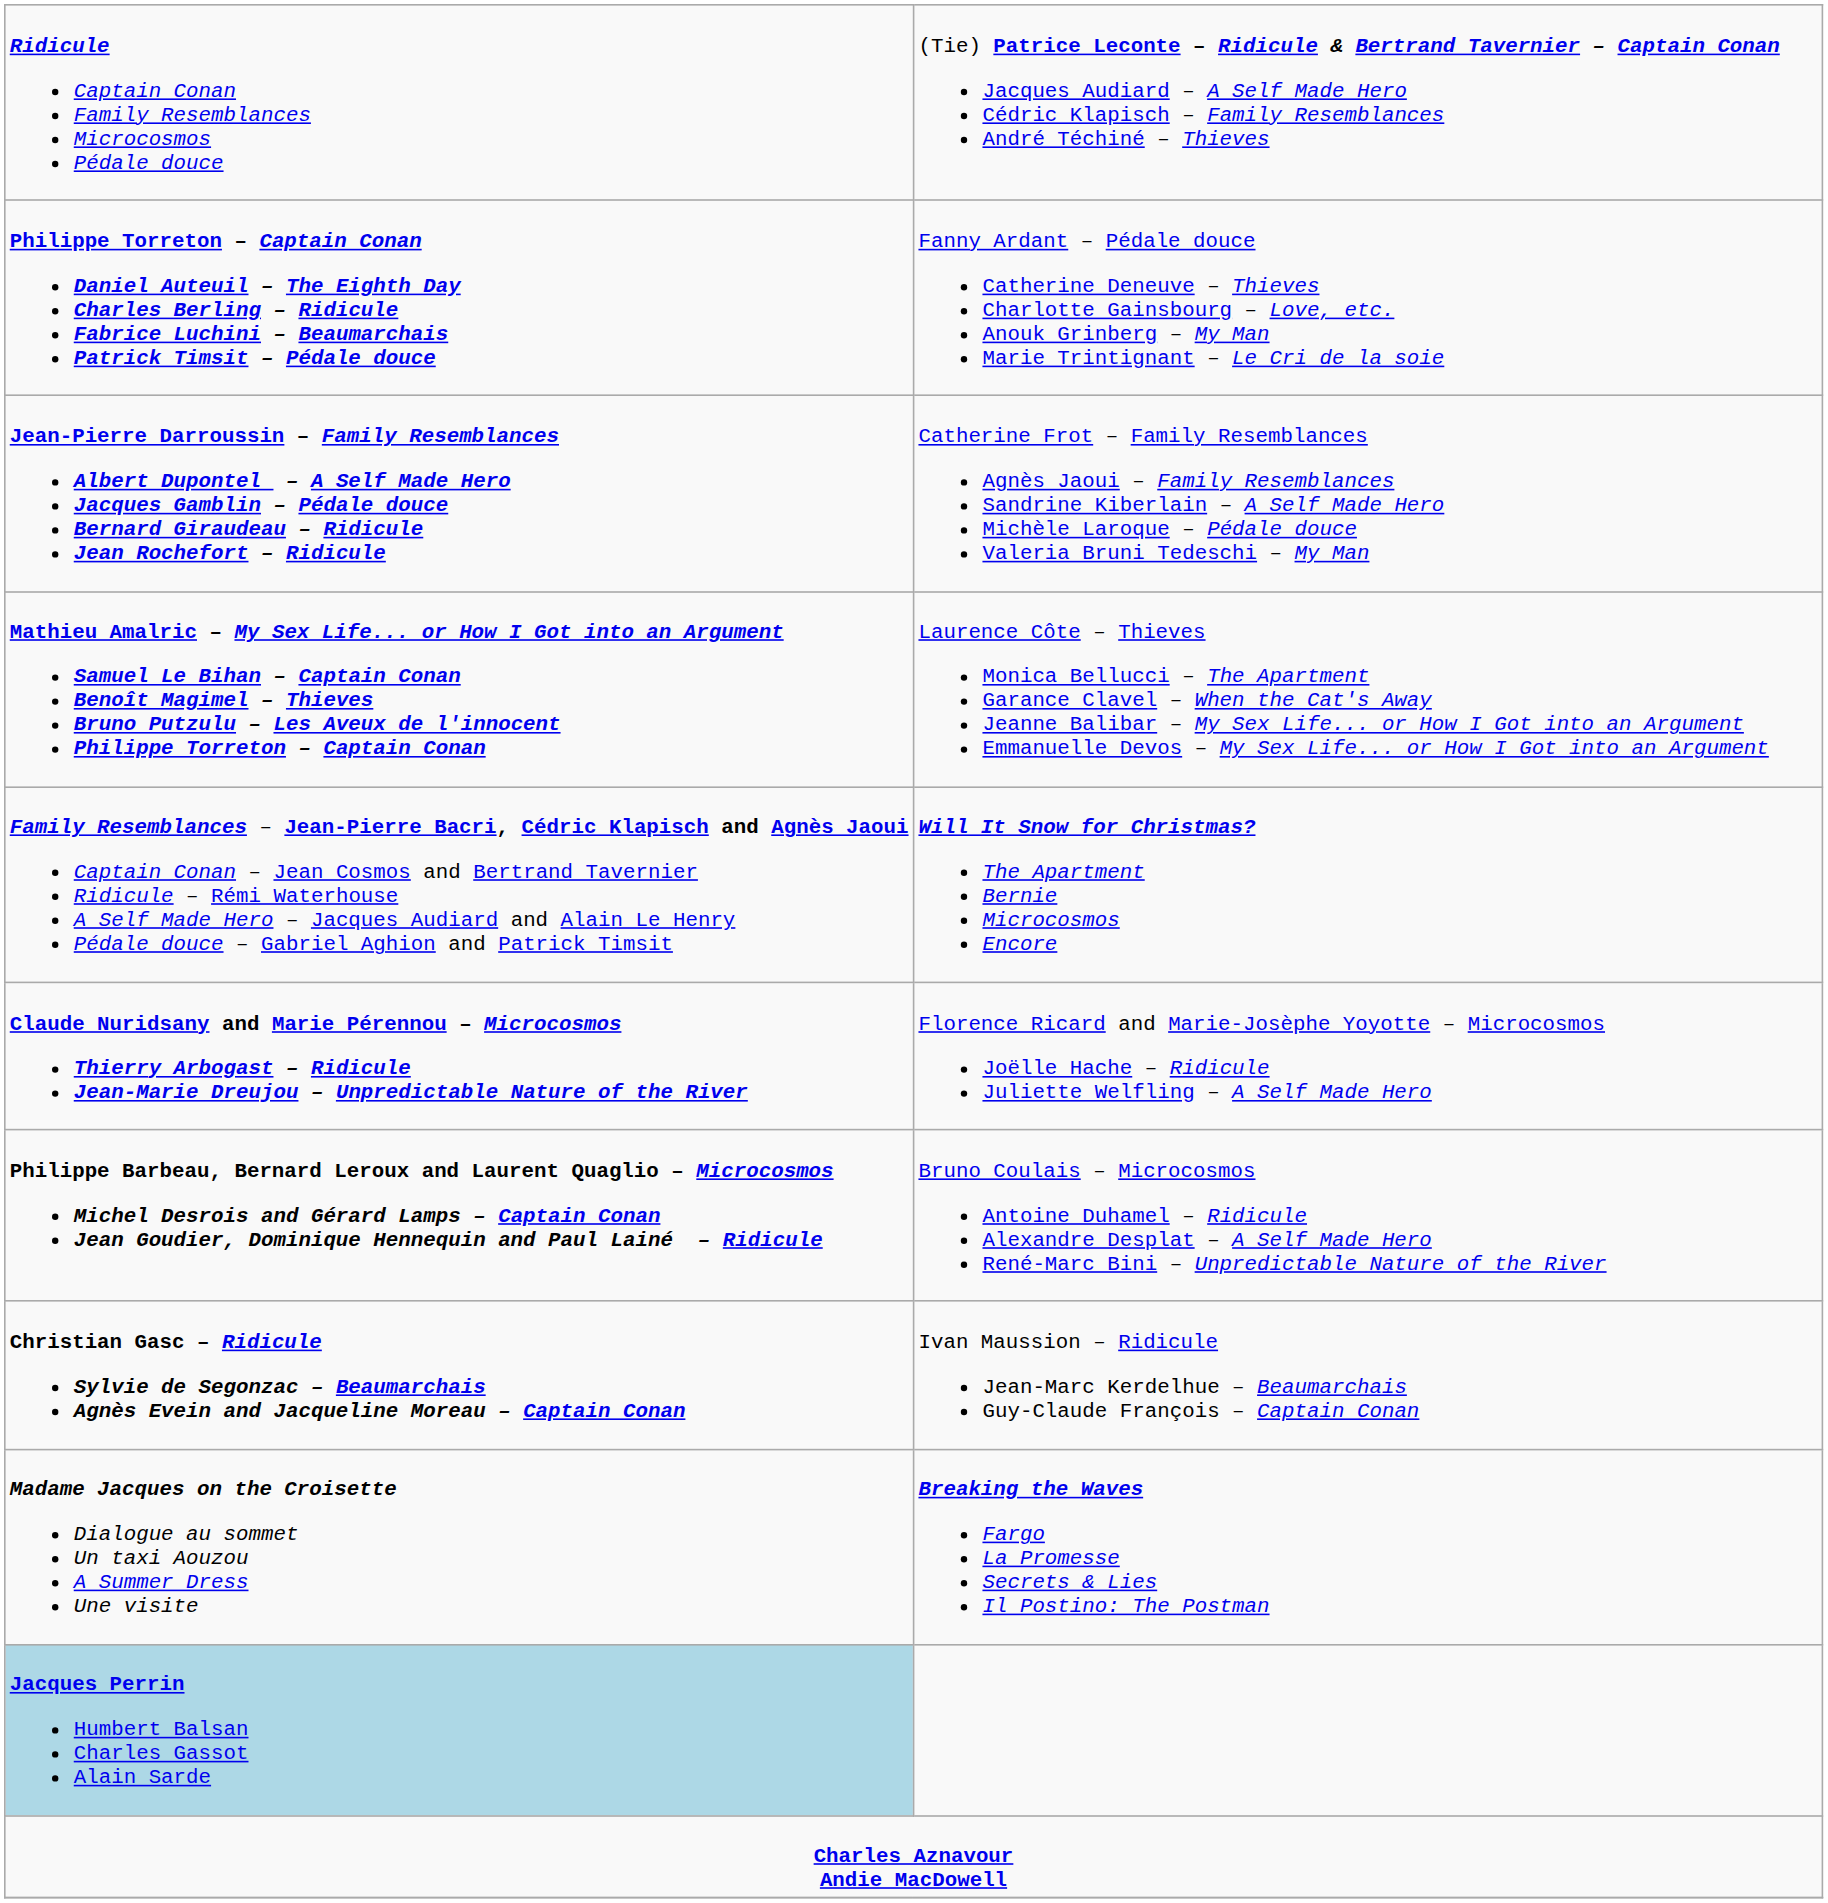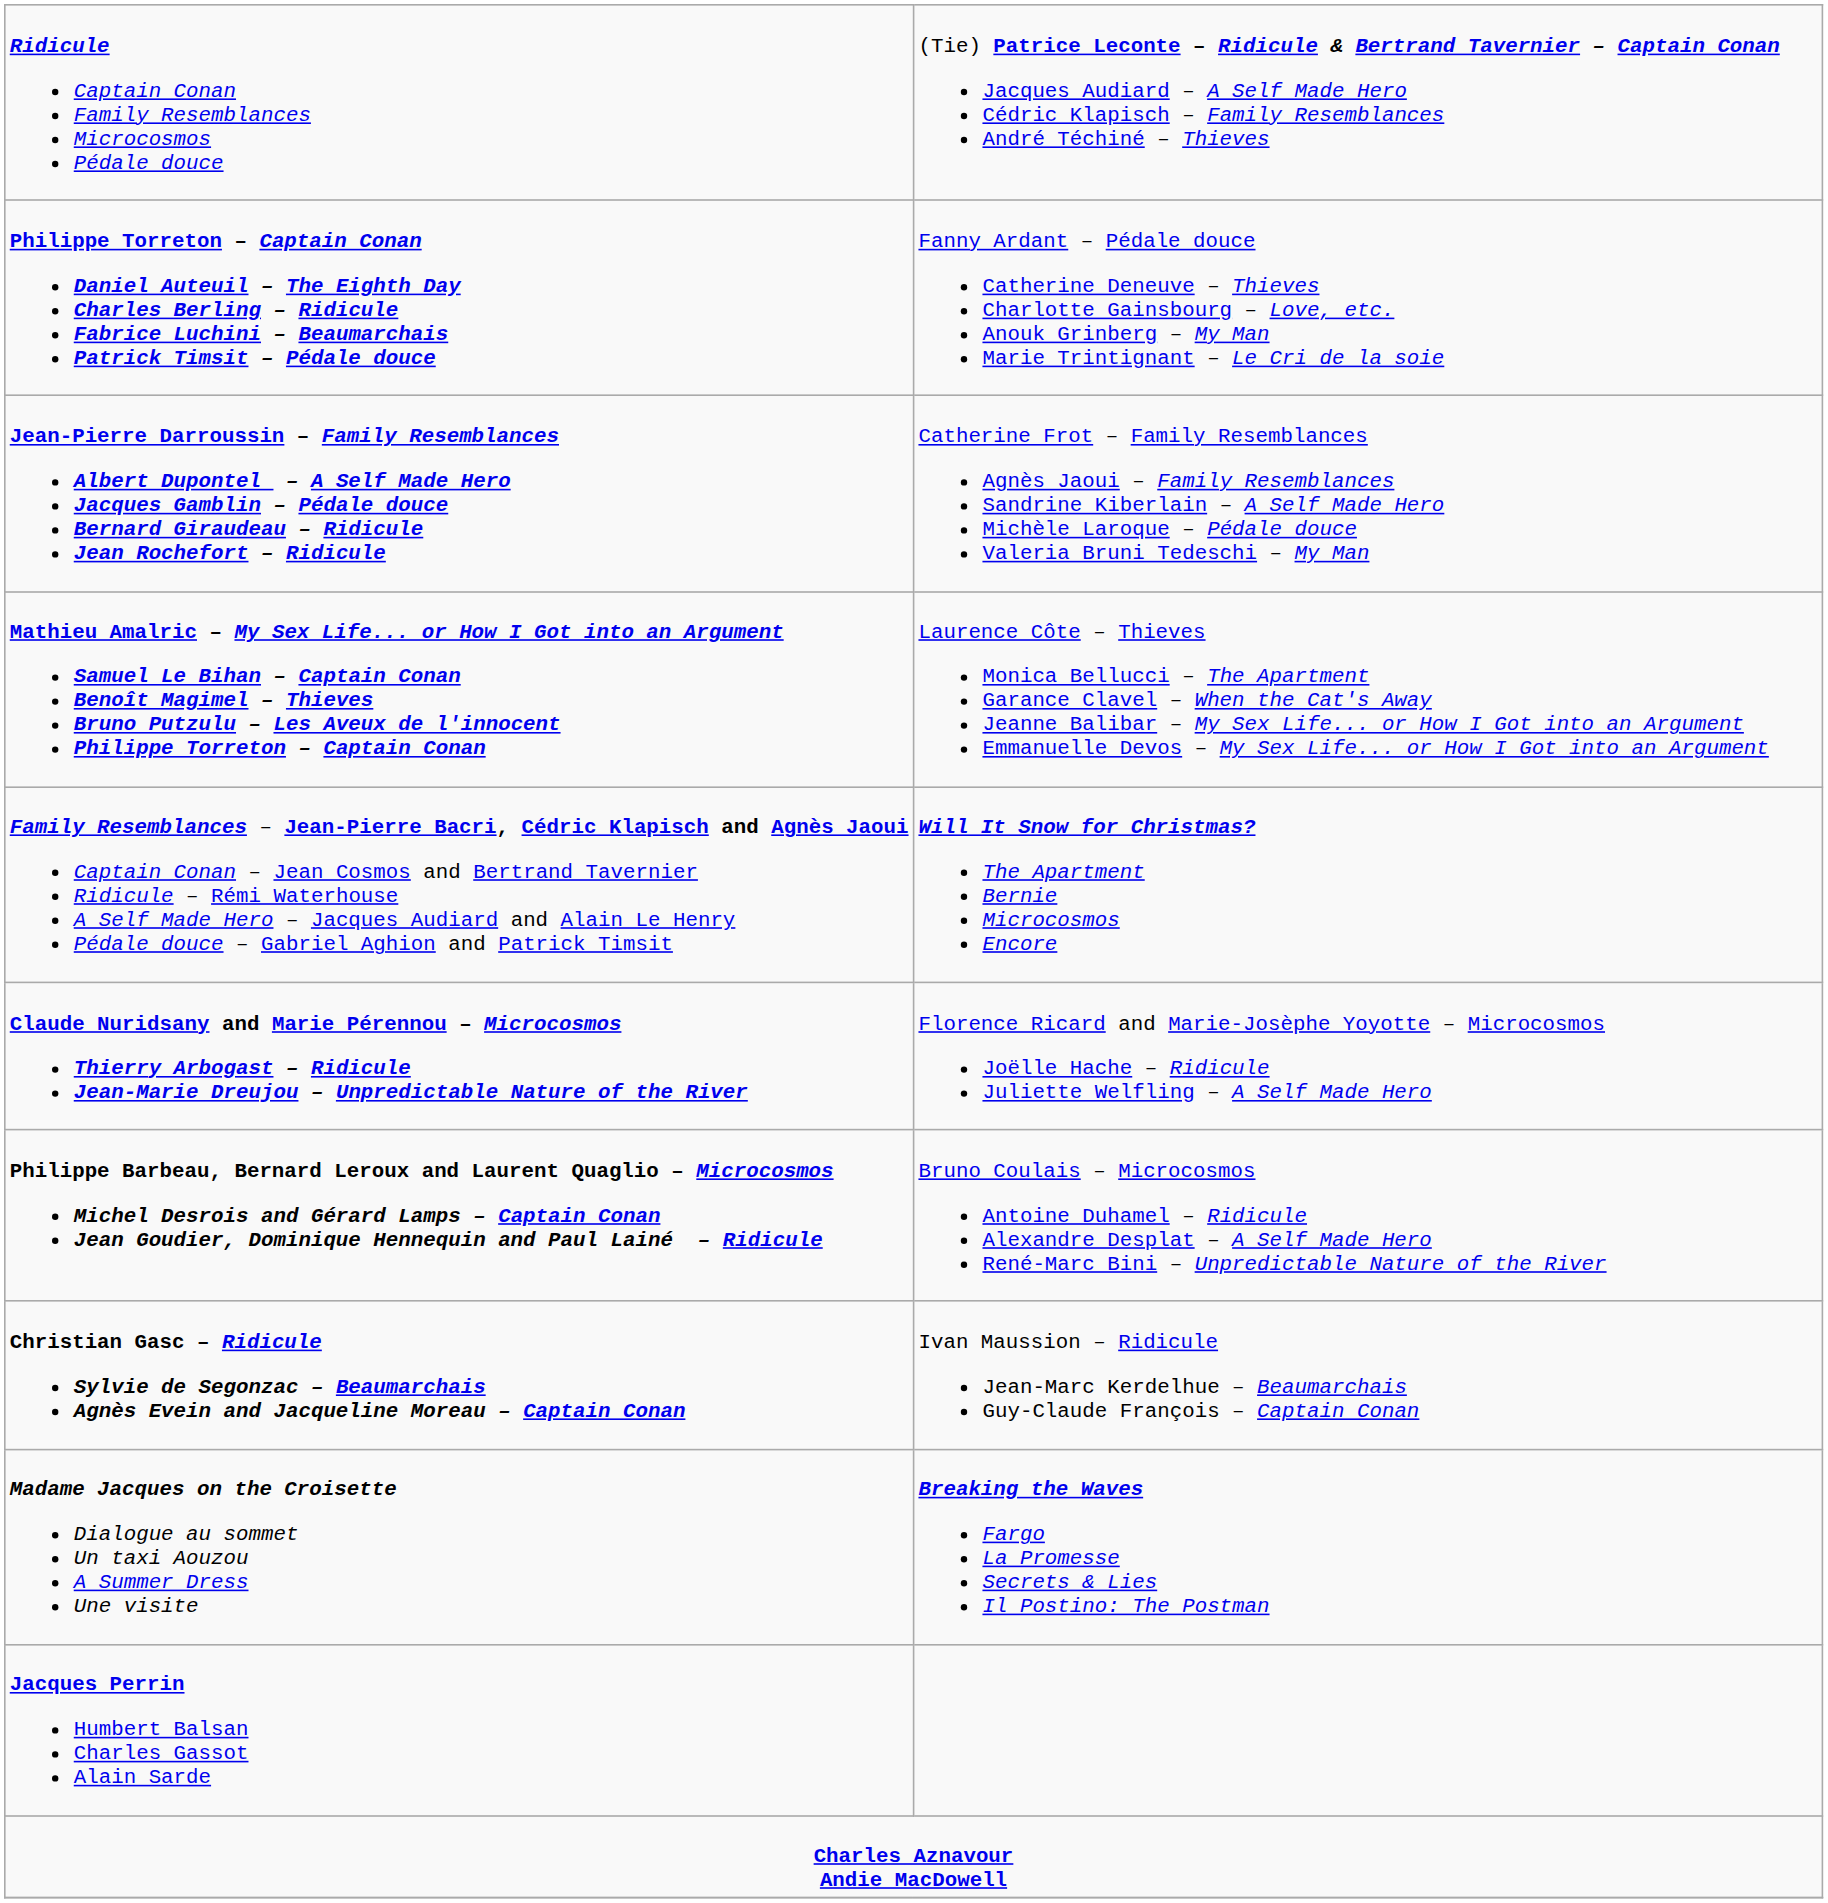(459, 1732) lightblue background -> (459, 1732) no background
